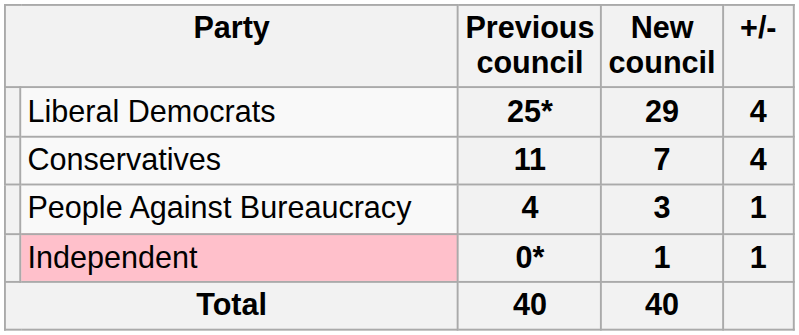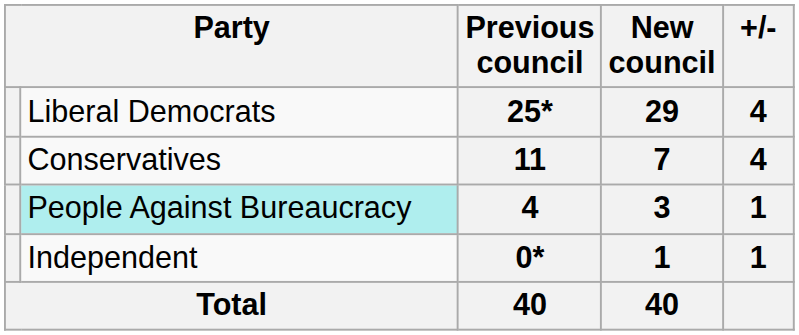(219, 208) no background -> (219, 208) paleturquoise background
(112, 256) pink background -> (112, 256) no background
